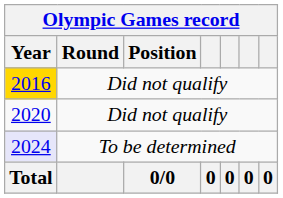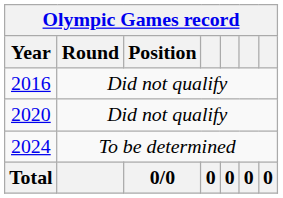(31, 83) gold background -> (31, 83) no background
(31, 146) lavender background -> (31, 146) no background
